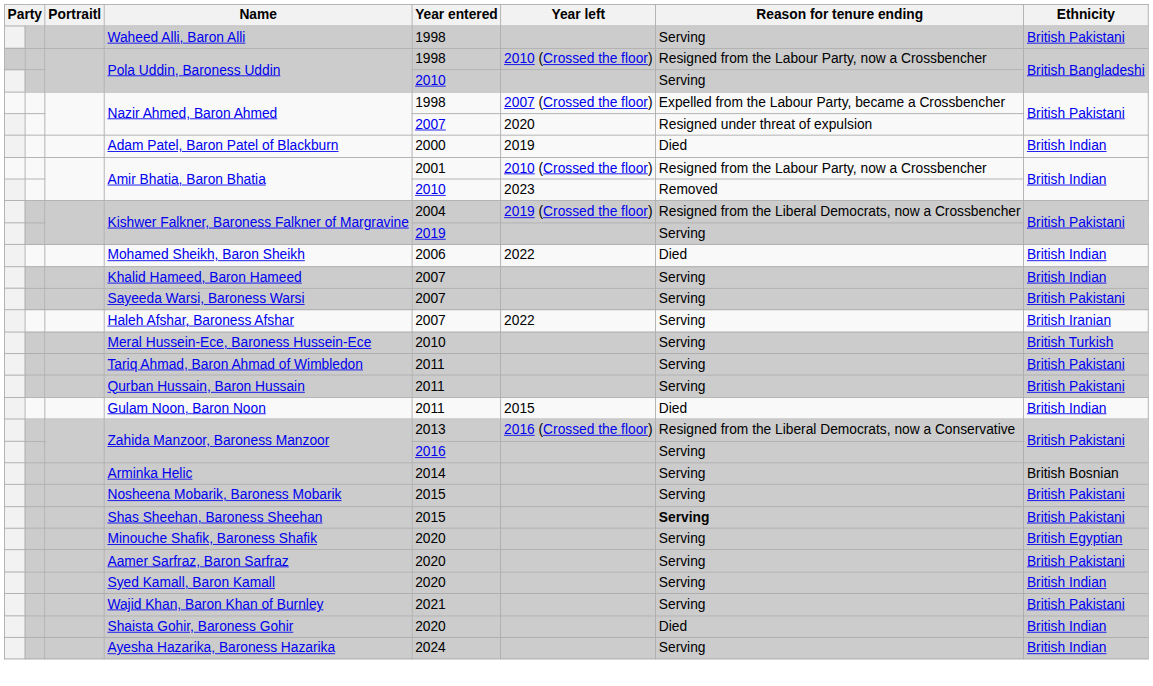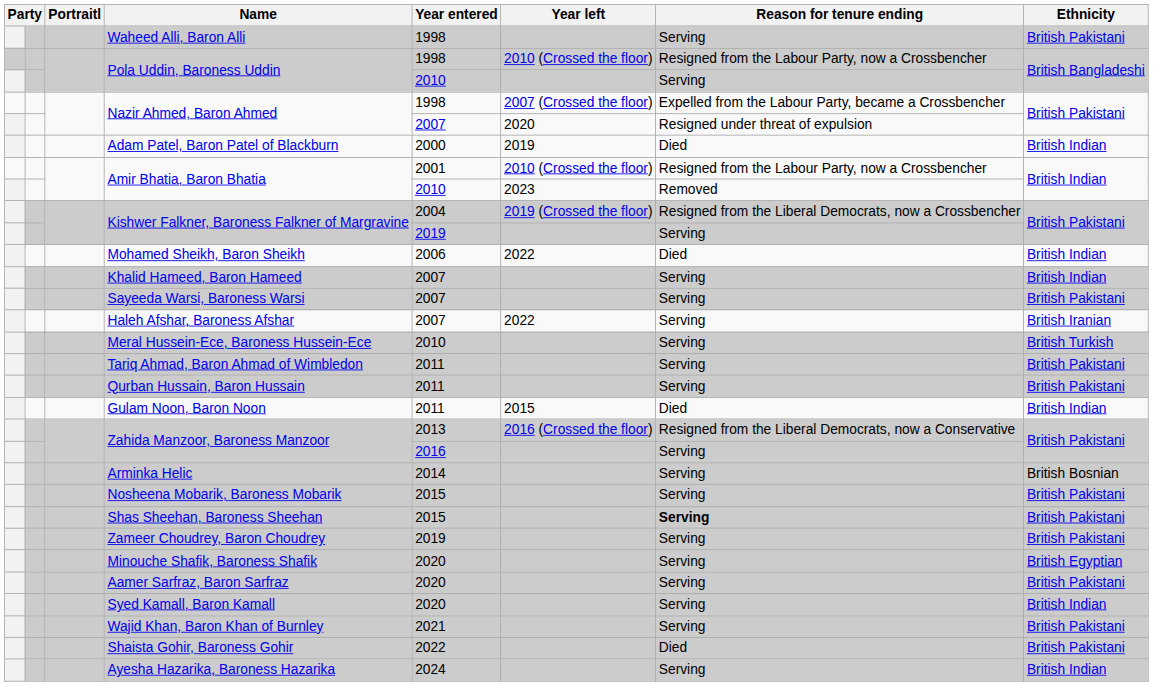+ row: (15, 539)
(430, 626) 2020 -> (430, 648) 2022
(1067, 626) British Indian -> (1076, 648) British Pakistani
